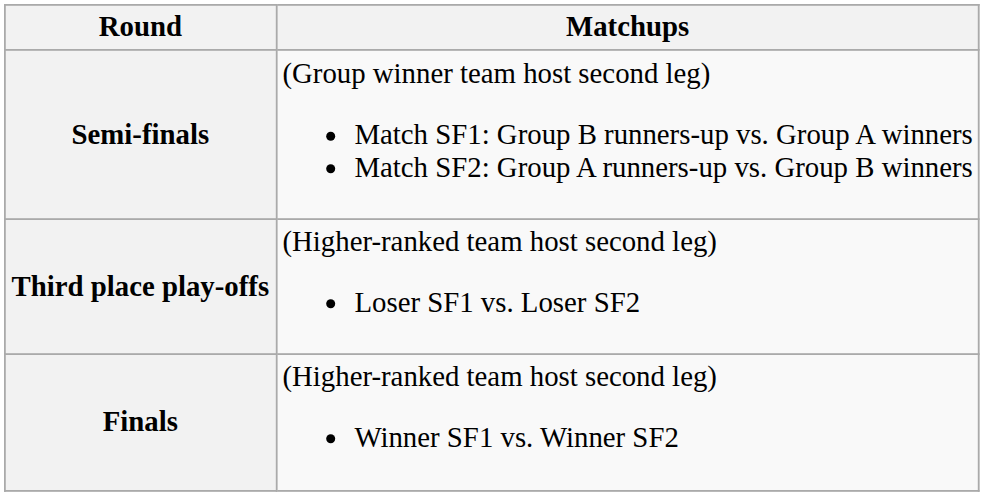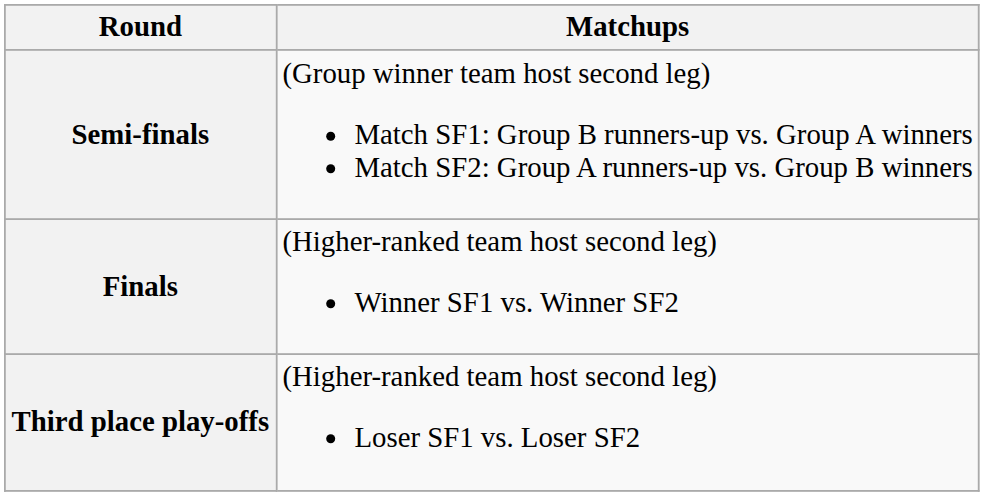rows swapped: (140, 286) <-> (140, 421)
